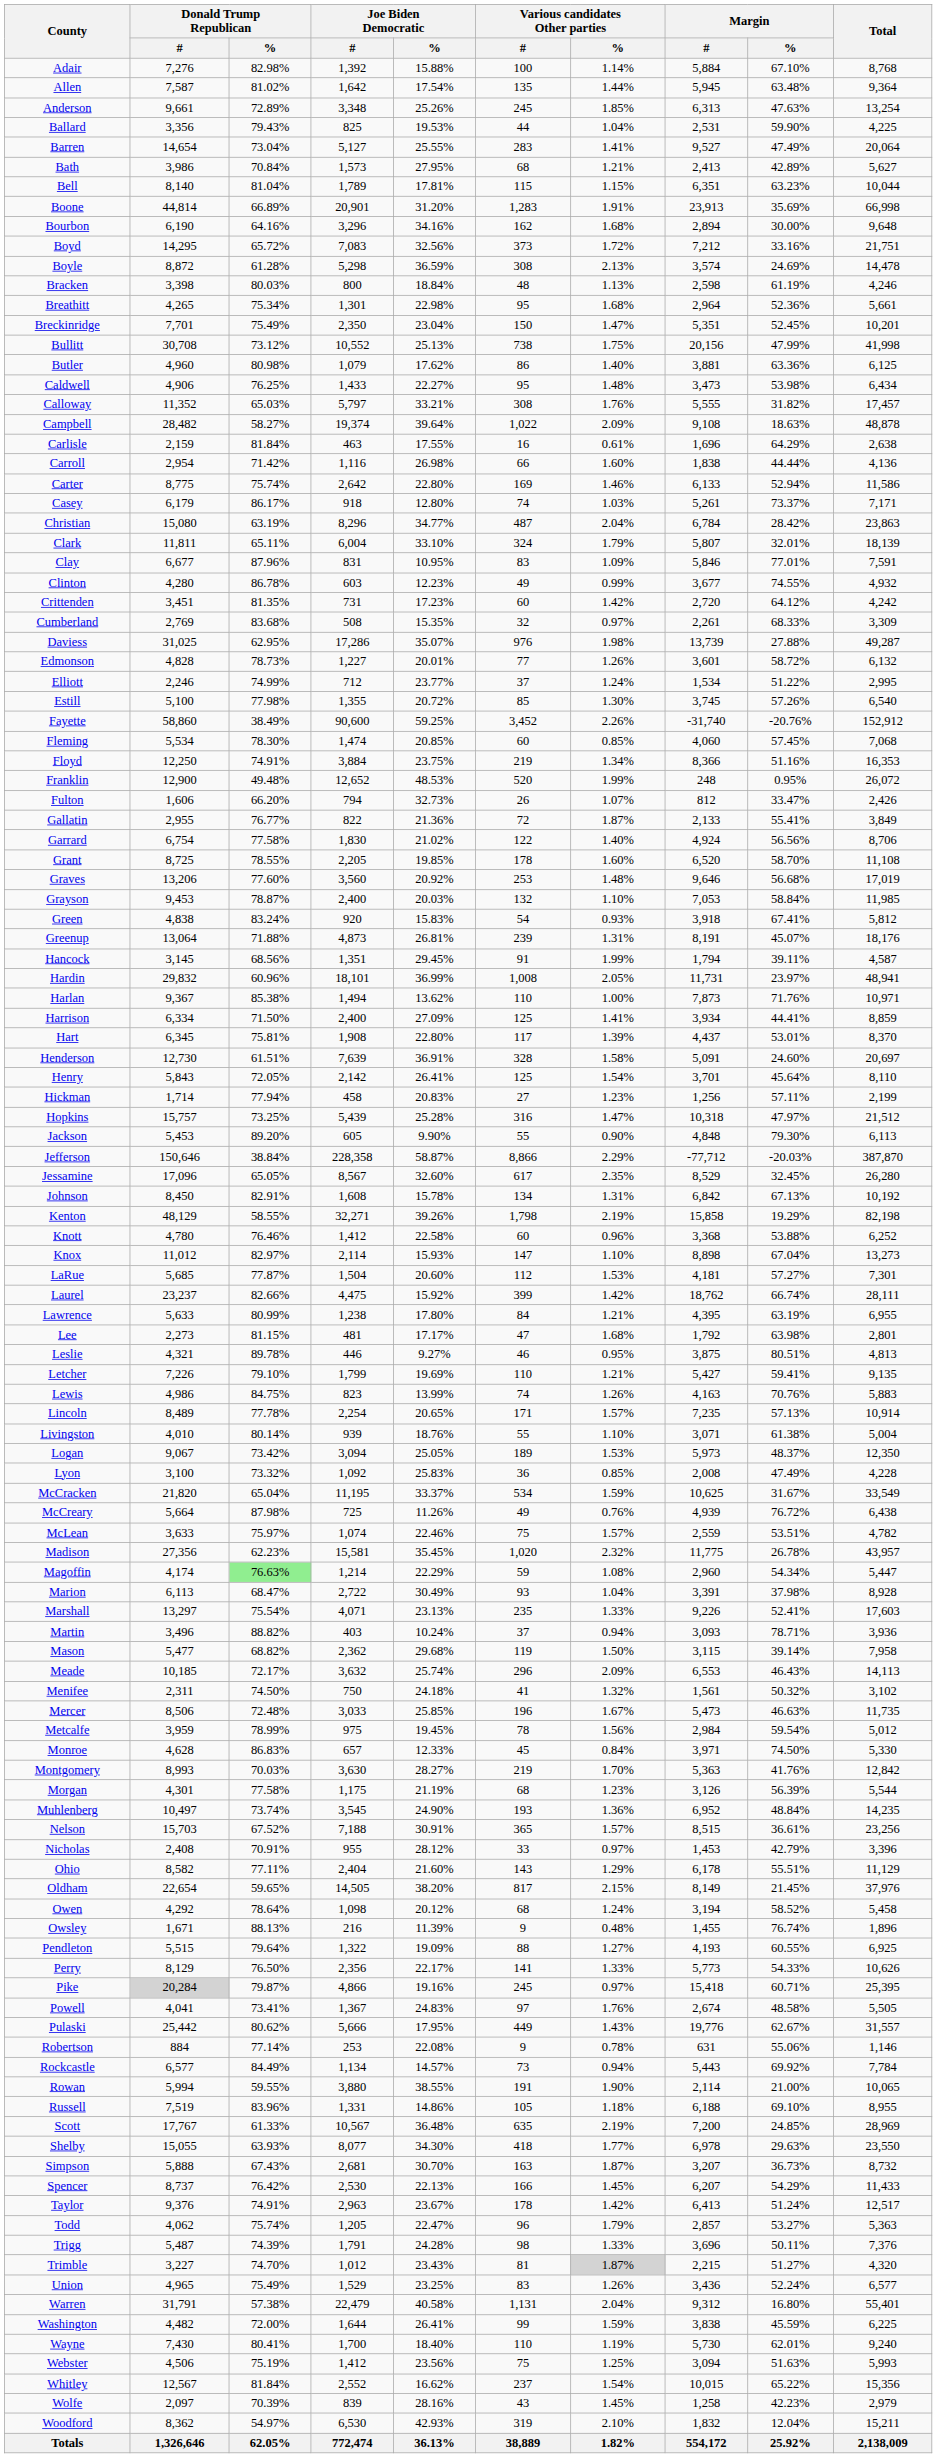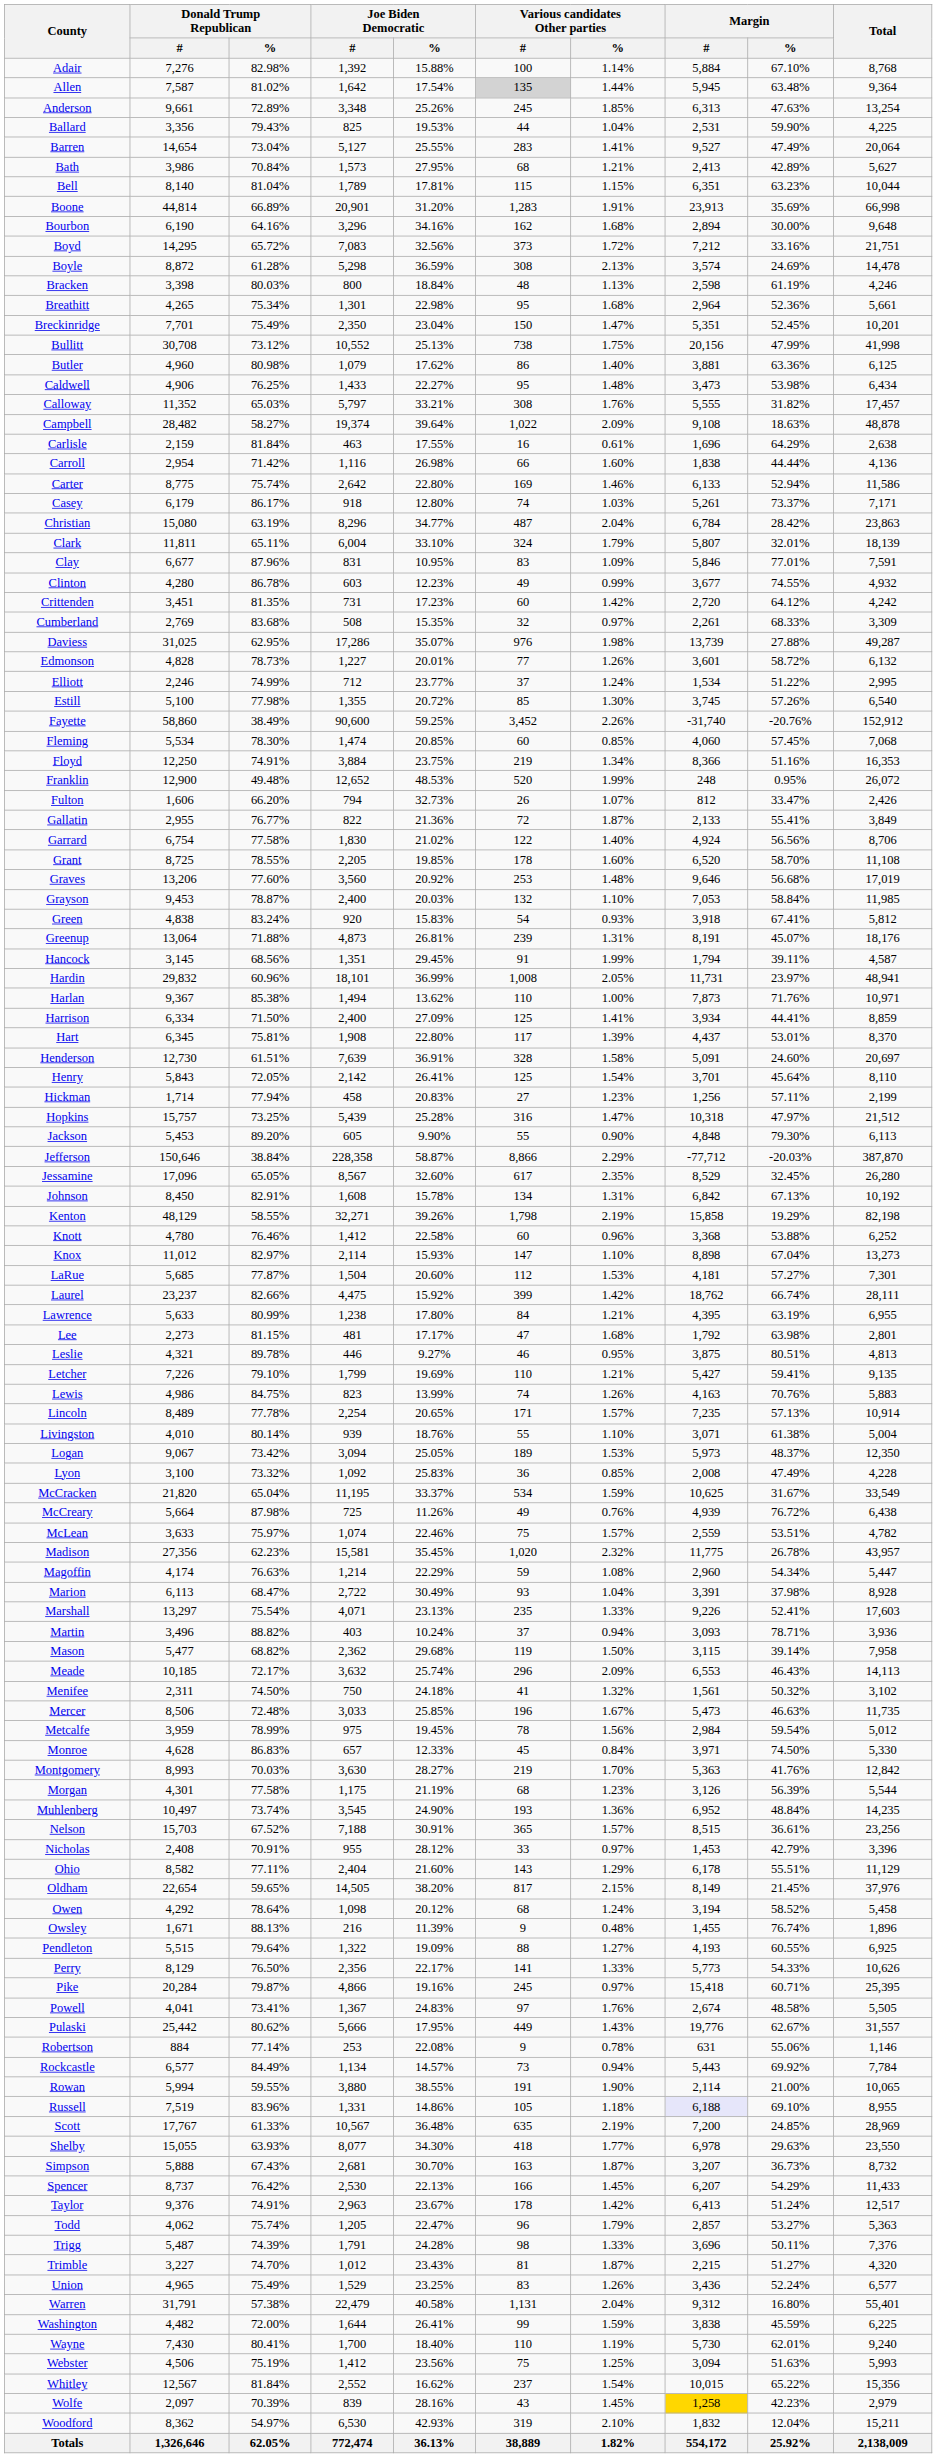(523, 87) no background -> (523, 87) lightgrey background
(270, 1572) lightgreen background -> (270, 1572) no background
(180, 1987) lightgrey background -> (180, 1987) no background
(706, 2106) no background -> (706, 2106) lavender background
(618, 2264) lightgrey background -> (618, 2264) no background
(706, 2403) no background -> (706, 2403) gold background
